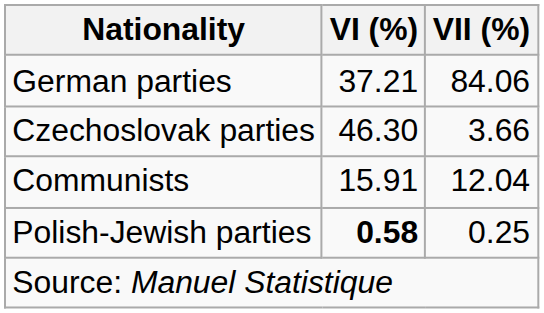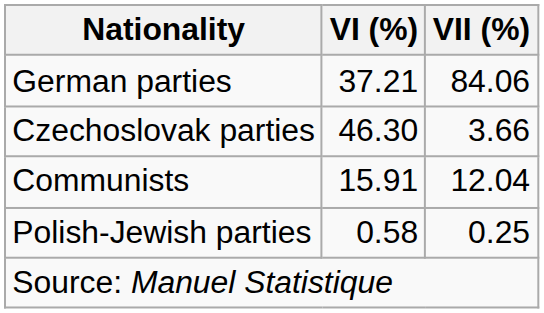(387, 231) bold -> (387, 231) normal
